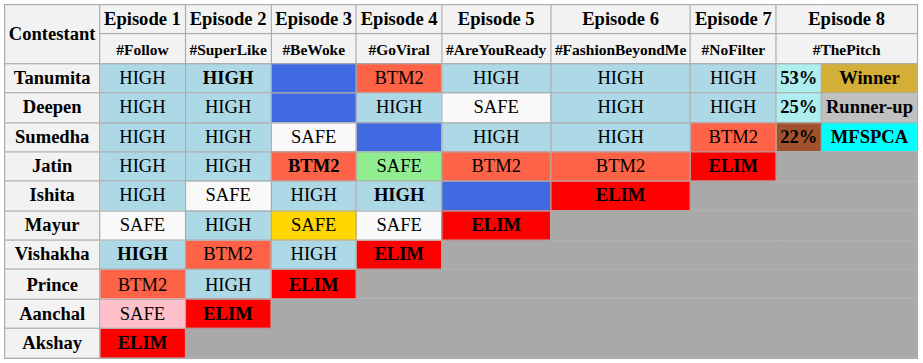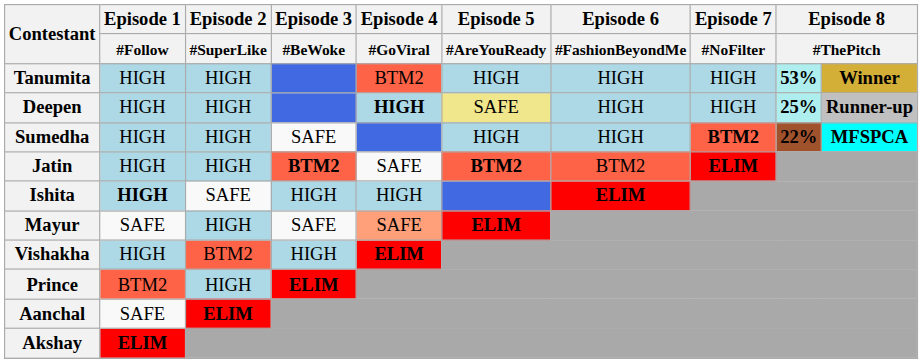(228, 78) bold -> (228, 78) normal
(399, 107) normal -> (399, 107) bold
(496, 107) no background -> (496, 107) khaki background
(733, 136) normal -> (733, 136) bold
(399, 166) lightgreen background -> (399, 166) no background
(496, 166) normal -> (496, 166) bold
(142, 195) normal -> (142, 195) bold
(399, 195) bold -> (399, 195) normal
(314, 225) gold background -> (314, 225) no background
(399, 225) no background -> (399, 225) lightsalmon background
(142, 254) bold -> (142, 254) normal
(142, 313) pink background -> (142, 313) no background
